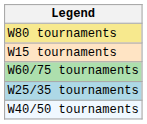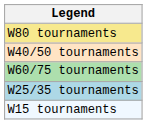(62, 52) W15 tournaments -> (73, 52) W40/50 tournaments
(73, 110) W40/50 tournaments -> (62, 110) W15 tournaments
